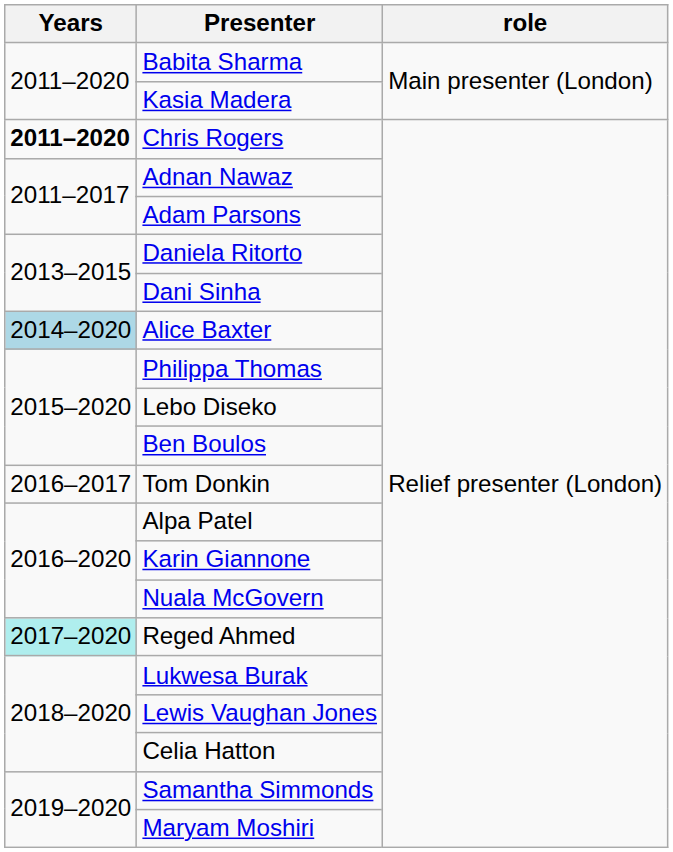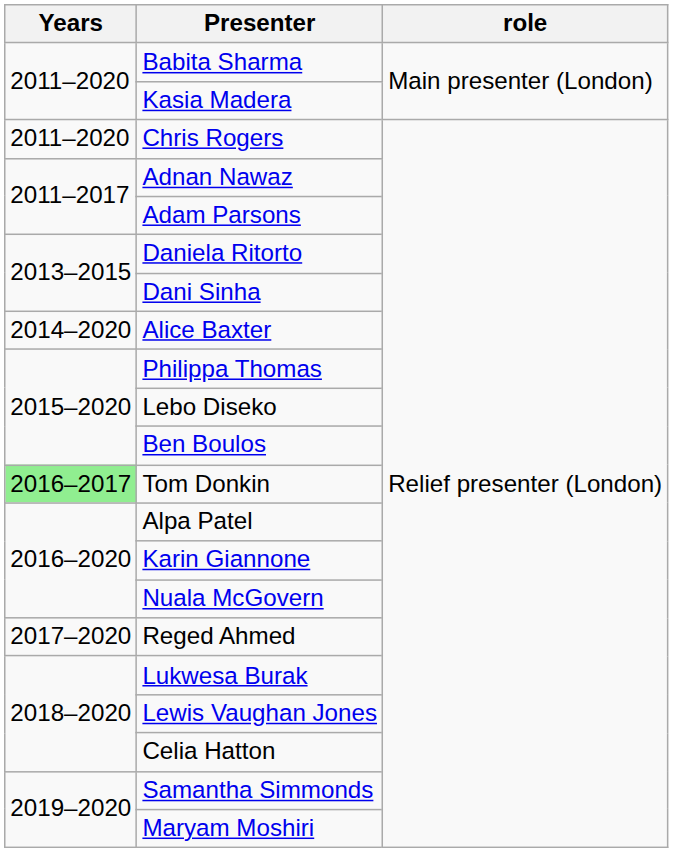(70, 138) bold -> (70, 138) normal
(71, 330) lightblue background -> (71, 330) no background
(71, 483) no background -> (71, 483) lightgreen background
(71, 636) paleturquoise background -> (71, 636) no background
